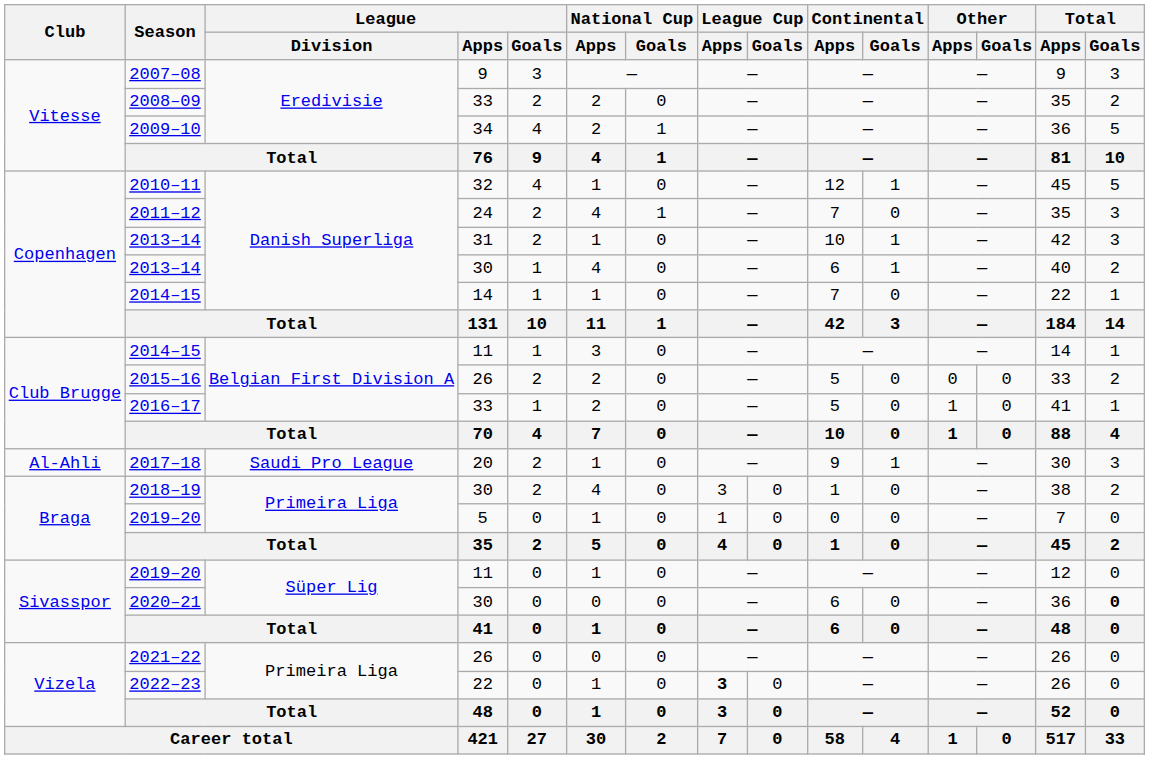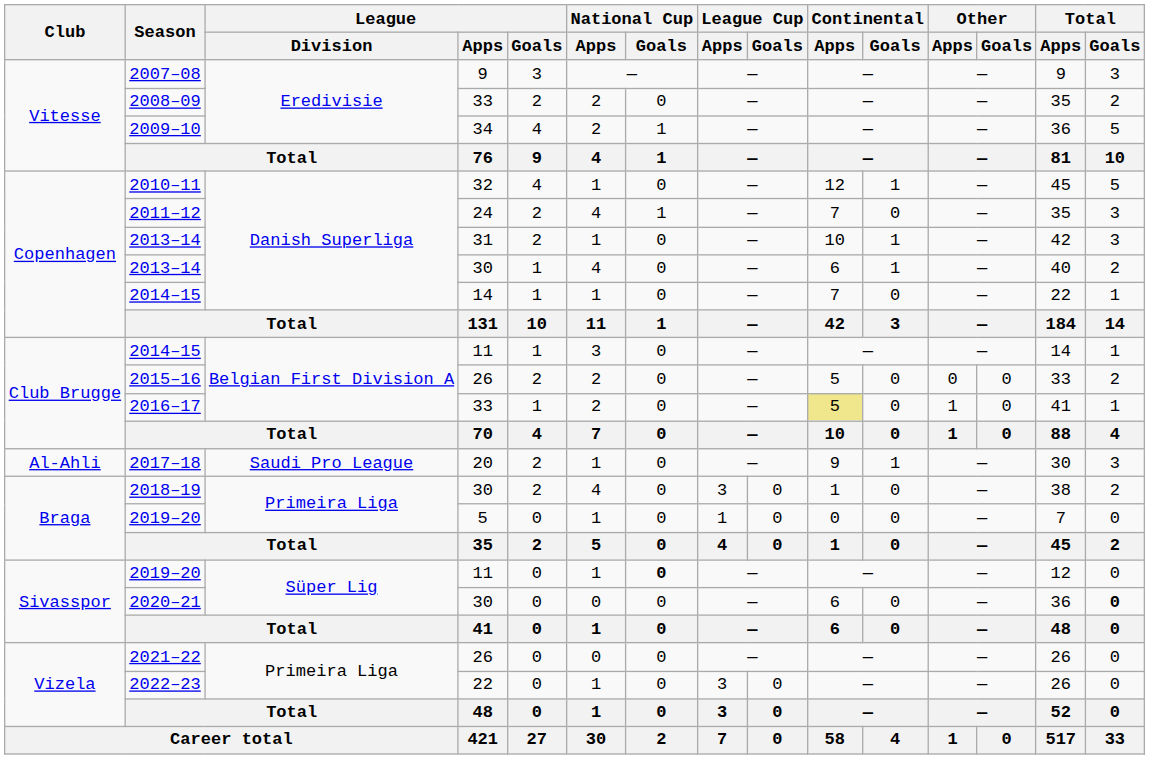(835, 407) no background -> (835, 407) khaki background
(661, 574) normal -> (661, 574) bold
(722, 685) bold -> (722, 685) normal
